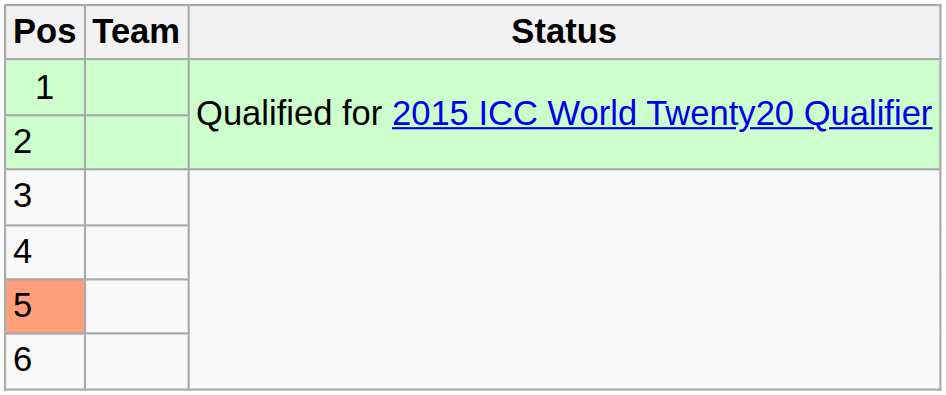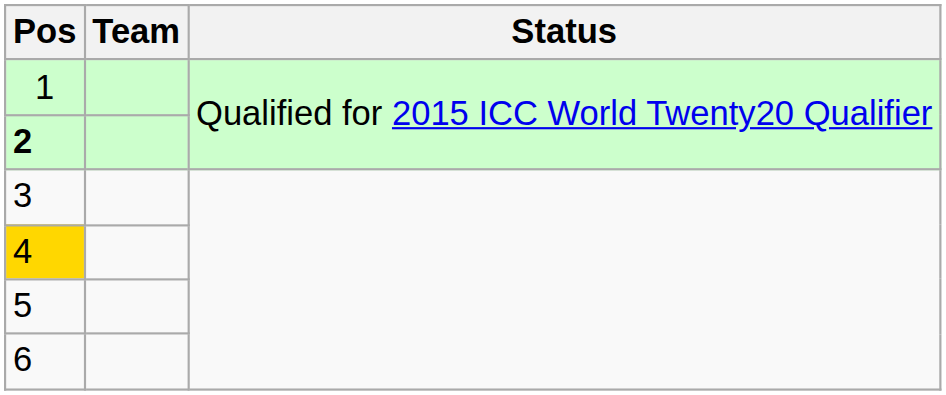(23, 141) normal -> (23, 141) bold
(23, 251) no background -> (23, 251) gold background
(23, 305) lightsalmon background -> (23, 305) no background
